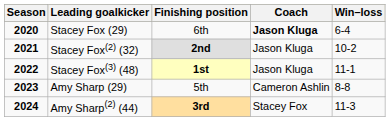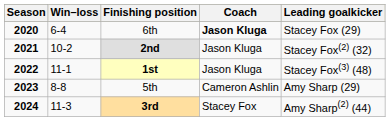columns swapped: (358, 13) <-> (100, 13)
